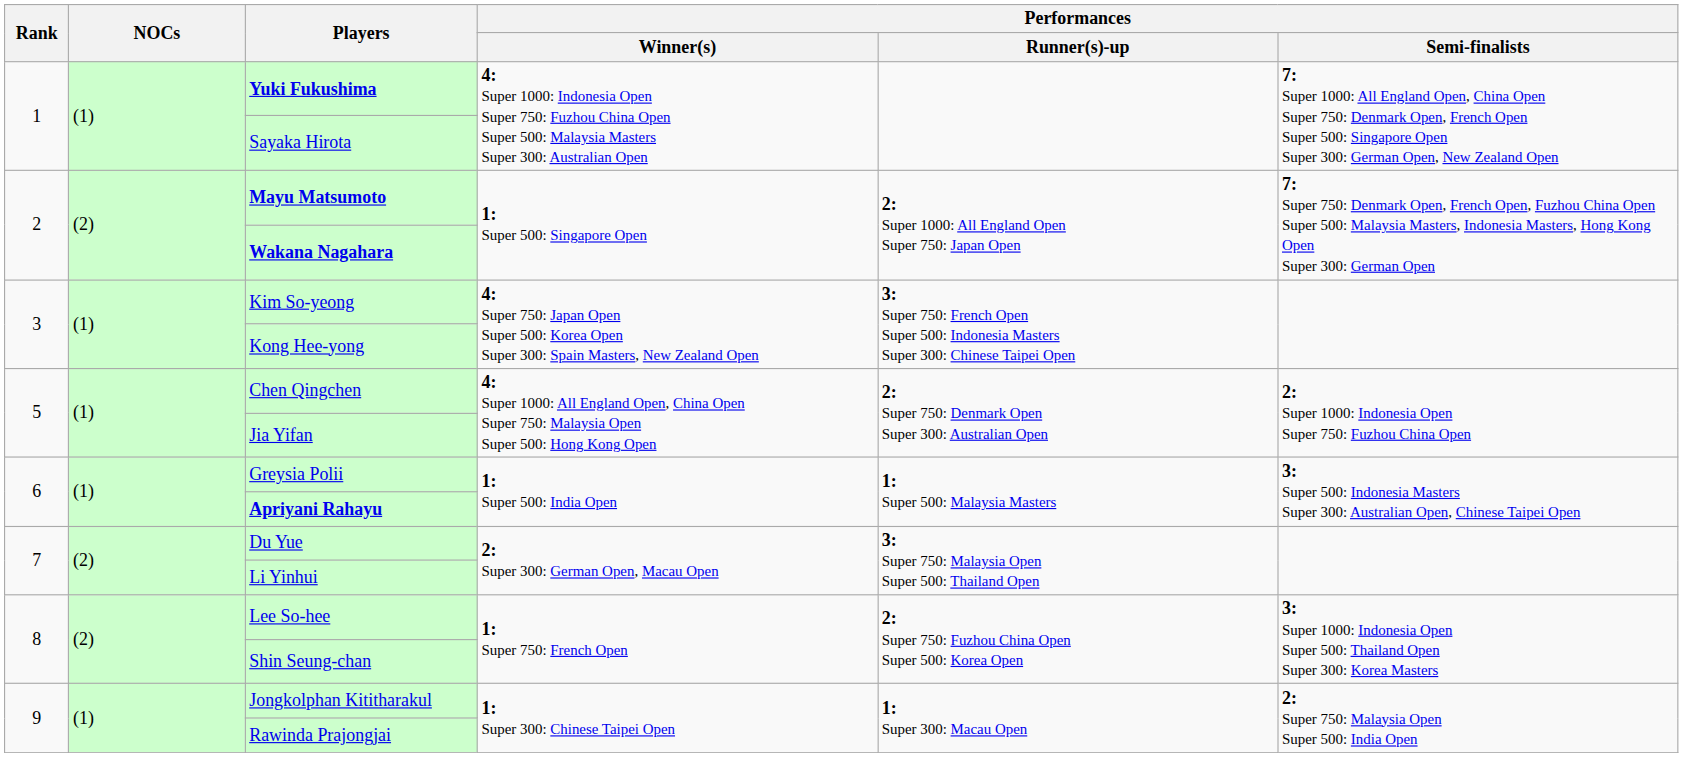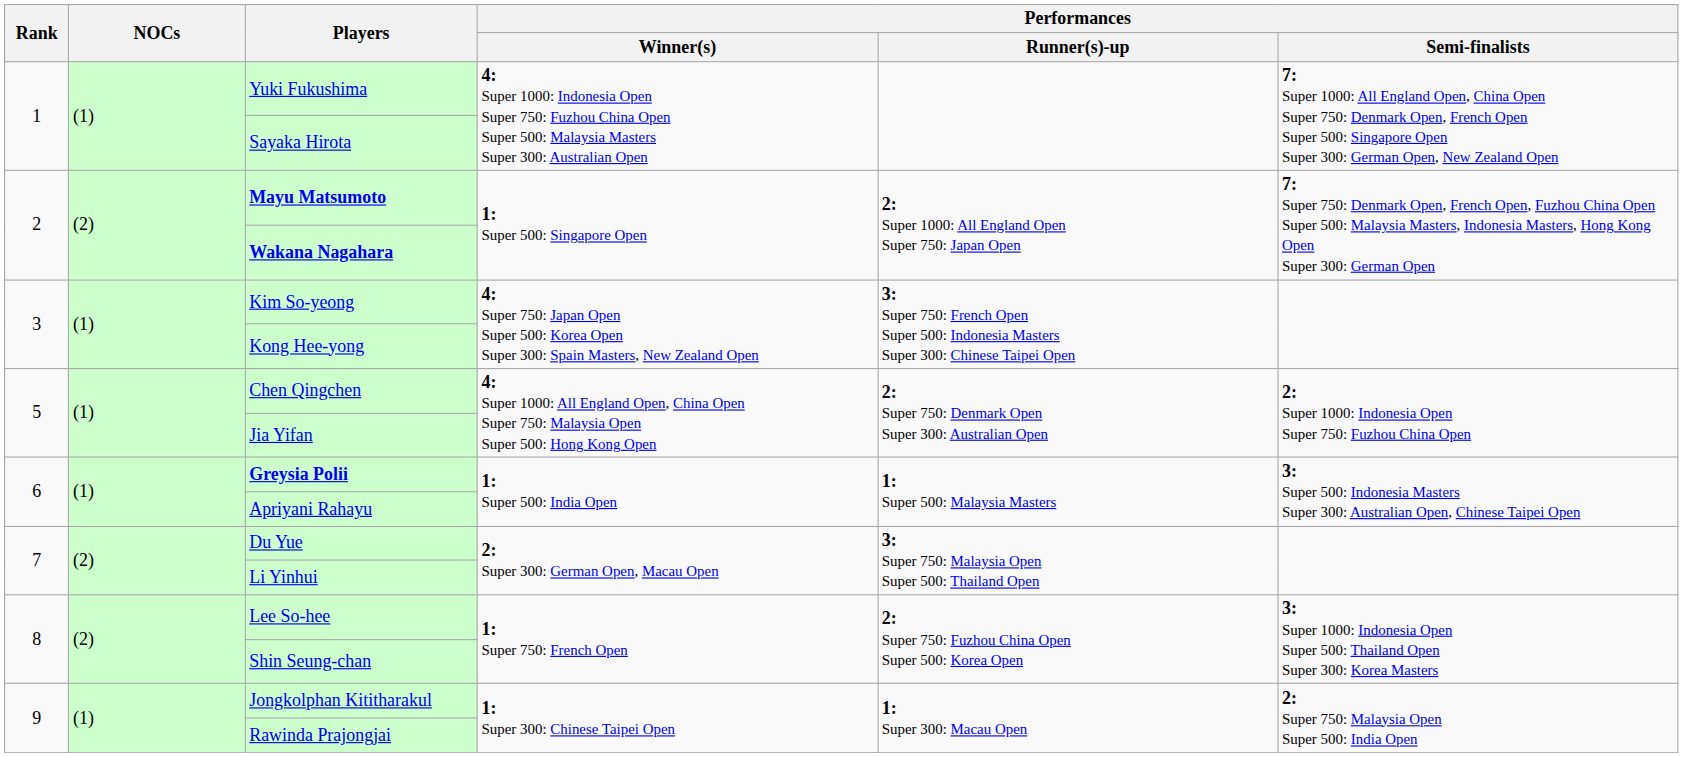(313, 88) bold -> (308, 88) normal
(296, 474) normal -> (299, 474) bold
(316, 508) bold -> (311, 508) normal
